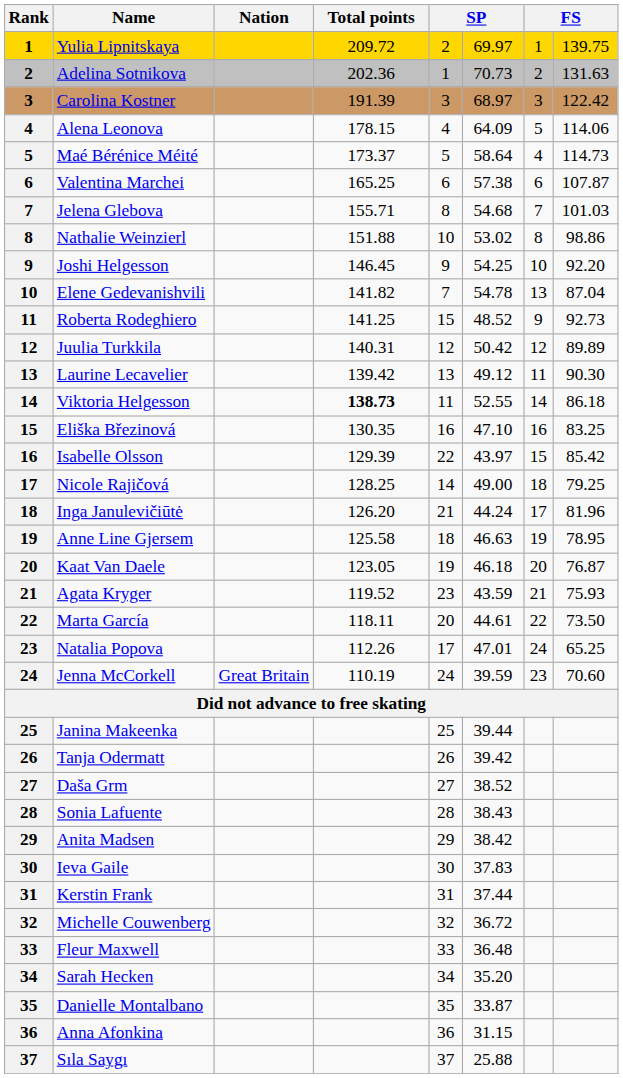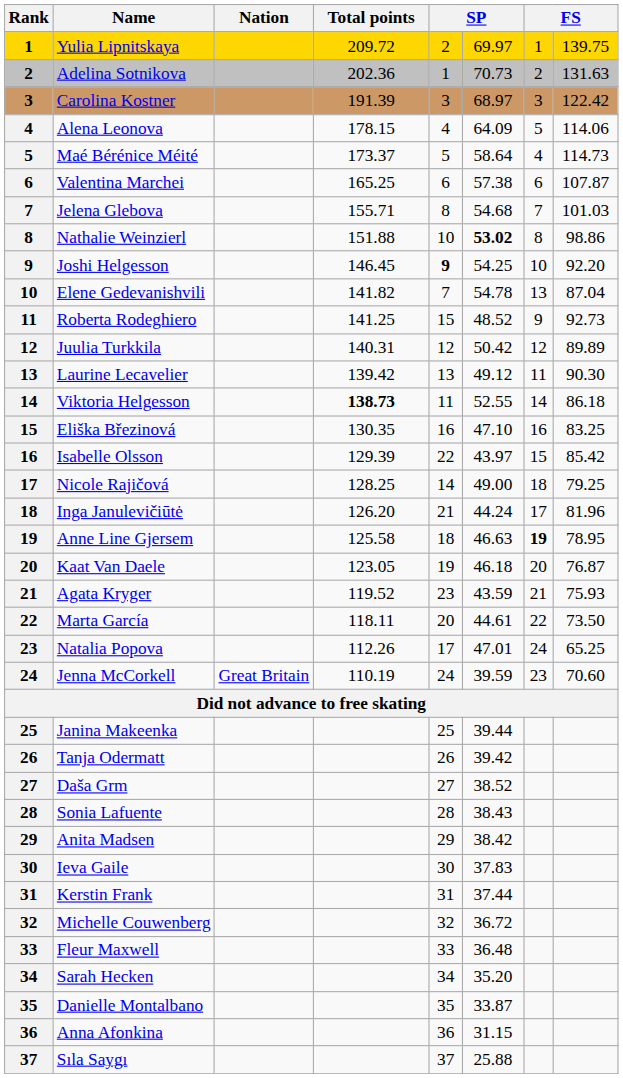(493, 237) normal -> (493, 237) bold
(446, 264) normal -> (446, 264) bold
(538, 538) normal -> (538, 538) bold
